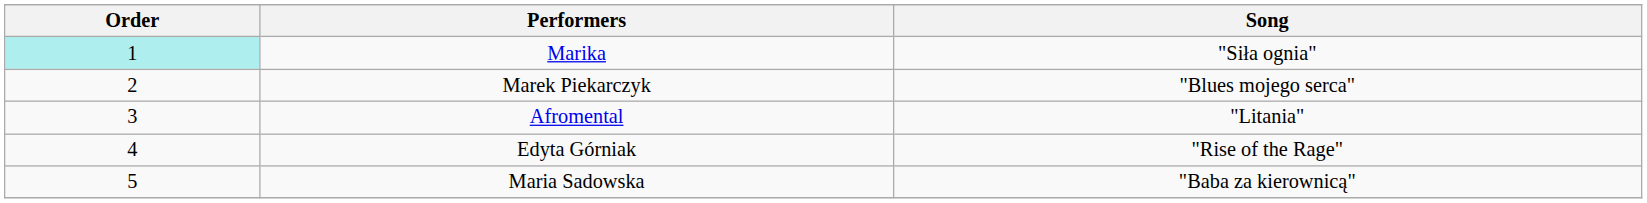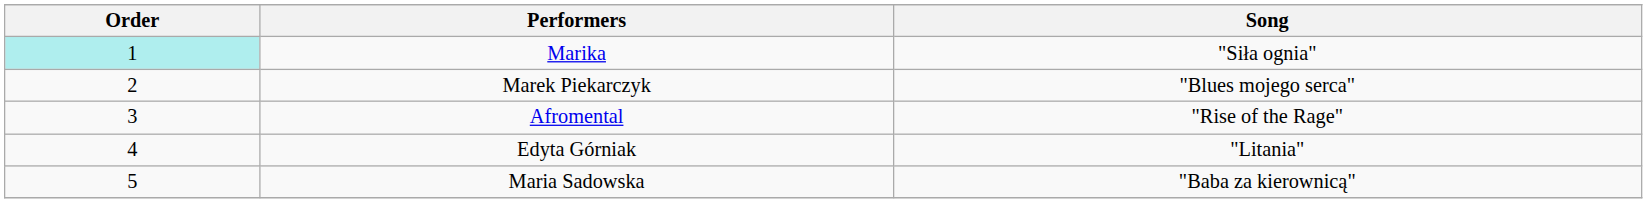(1267, 117) "Litania" -> (1267, 117) "Rise of the Rage"
(1267, 149) "Rise of the Rage" -> (1267, 149) "Litania"
